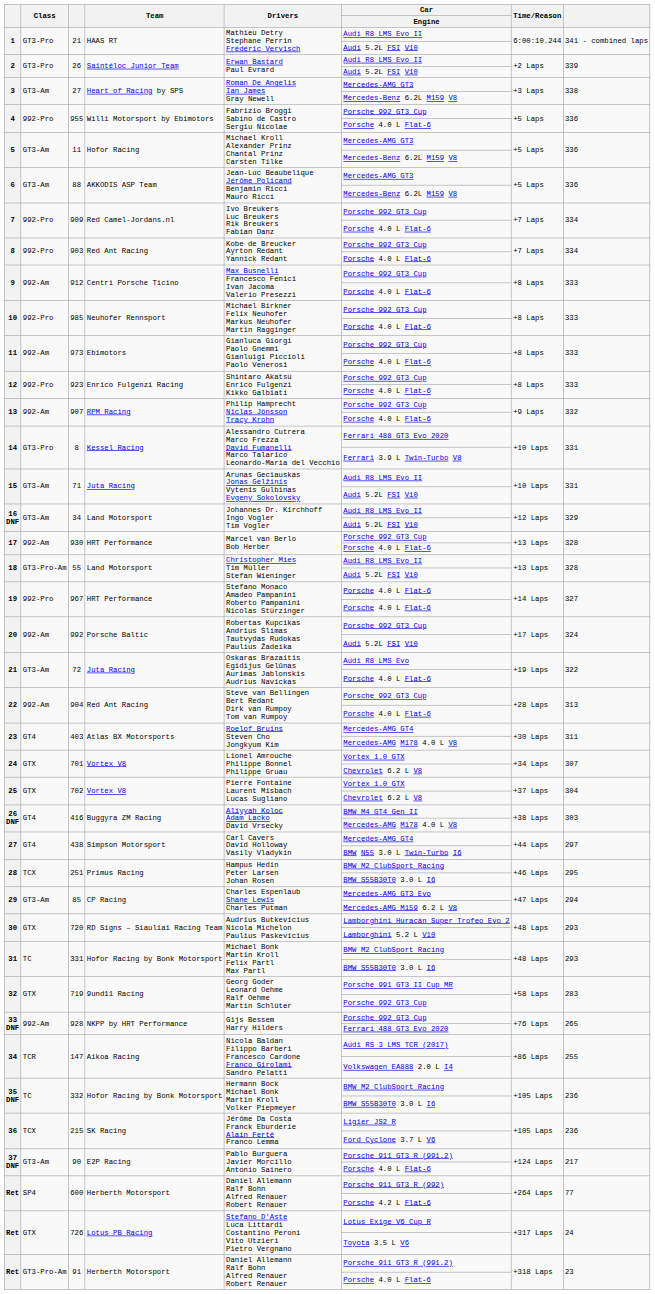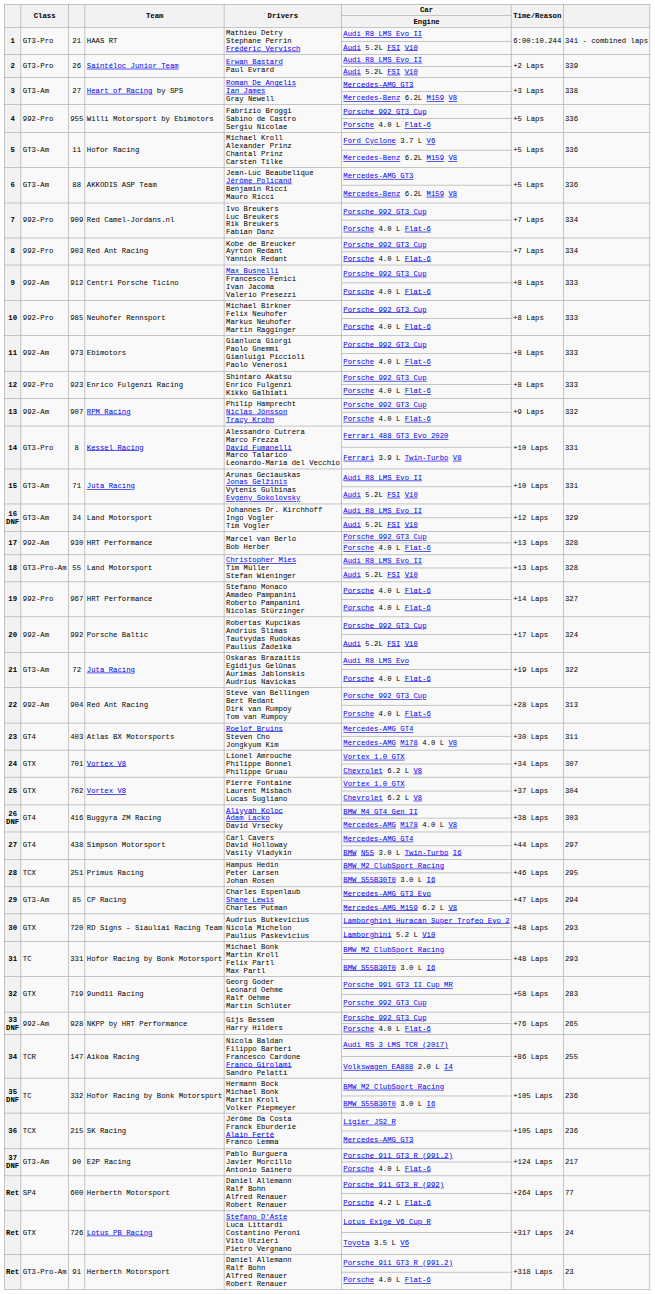(378, 141) Mercedes-AMG GT3 -> (389, 141) Ford Cyclone 3.7 L V6
(396, 1029) Ferrari 488 GT3 Evo 2020 -> (387, 1029) Porsche 4.0 L Flat-6
(389, 1140) Ford Cyclone 3.7 L V6 -> (378, 1140) Mercedes-AMG GT3
